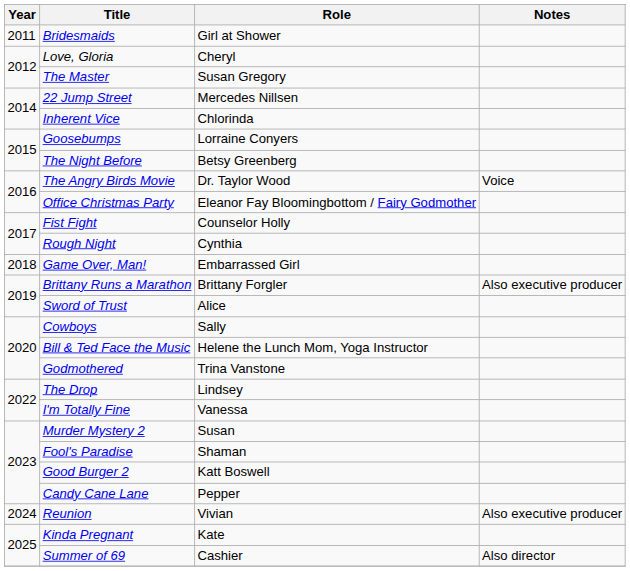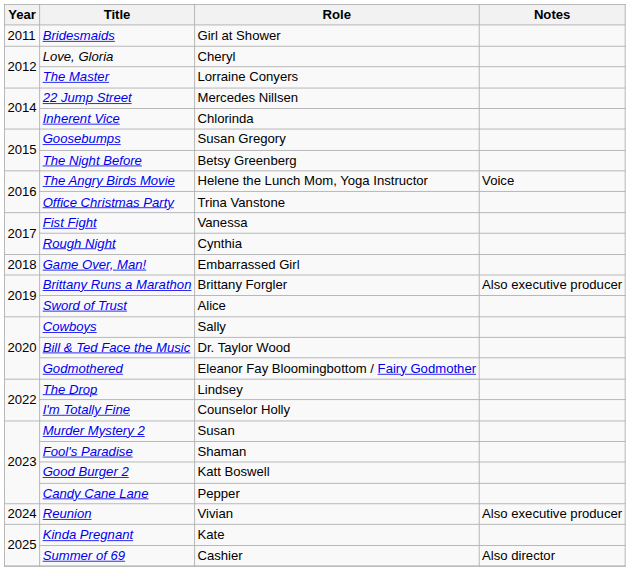(242, 77) Susan Gregory -> (248, 77) Lorraine Conyers
(248, 139) Lorraine Conyers -> (242, 139) Susan Gregory
(244, 181) Dr. Taylor Wood -> (313, 181) Helene the Lunch Mom, Yoga Instructor
(337, 202) Eleanor Fay Bloomingbottom / Fairy Godmother -> (241, 202) Trina Vanstone
(244, 222) Counselor Holly -> (223, 222) Vanessa
(313, 347) Helene the Lunch Mom, Yoga Instructor -> (244, 347) Dr. Taylor Wood
(241, 368) Trina Vanstone -> (337, 368) Eleanor Fay Bloomingbottom / Fairy Godmother
(223, 410) Vanessa -> (244, 410) Counselor Holly
